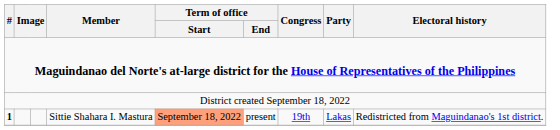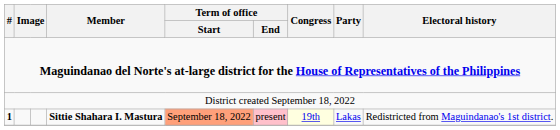(101, 117) normal -> (106, 117) bold
(261, 117) no background -> (271, 117) pink background
(301, 117) no background -> (311, 117) lightyellow background
